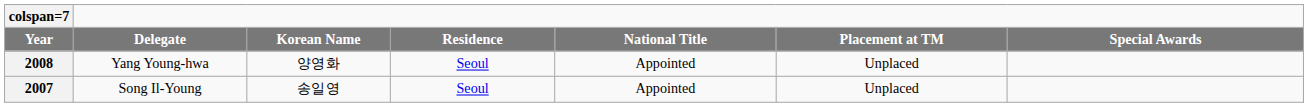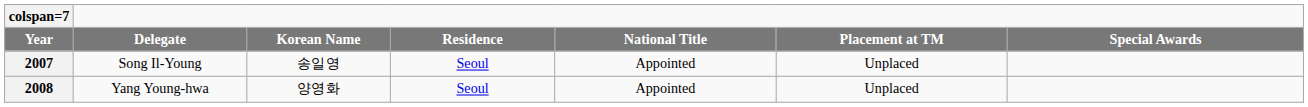rows swapped: (39, 63) <-> (39, 88)
